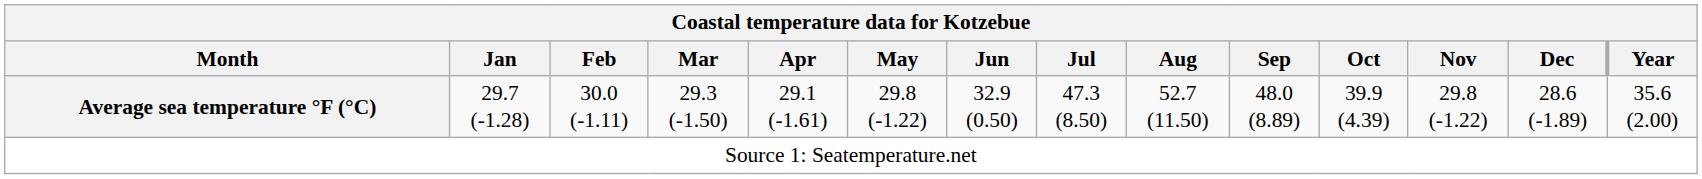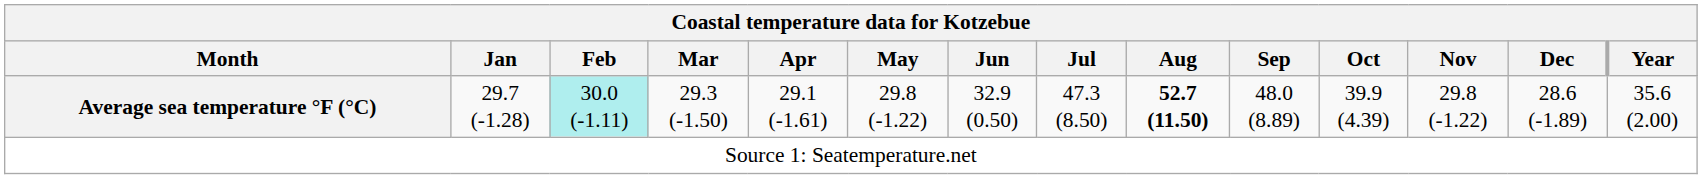(599, 106) no background -> (599, 106) paleturquoise background
(1178, 106) normal -> (1178, 106) bold
